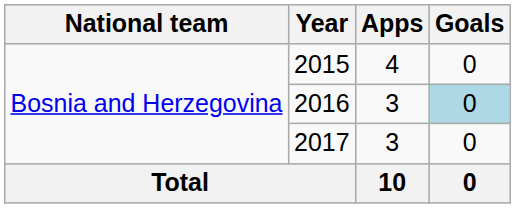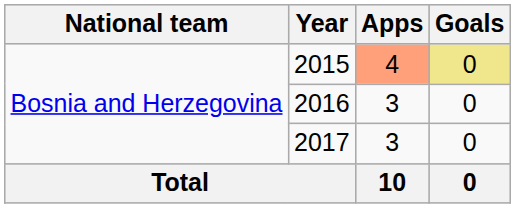(392, 63) no background -> (392, 63) lightsalmon background
(470, 63) no background -> (470, 63) khaki background
(470, 103) lightblue background -> (470, 103) no background
